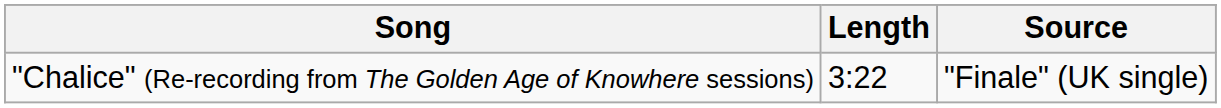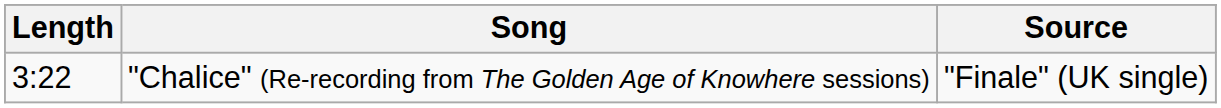columns swapped: (413, 28) <-> (879, 28)
